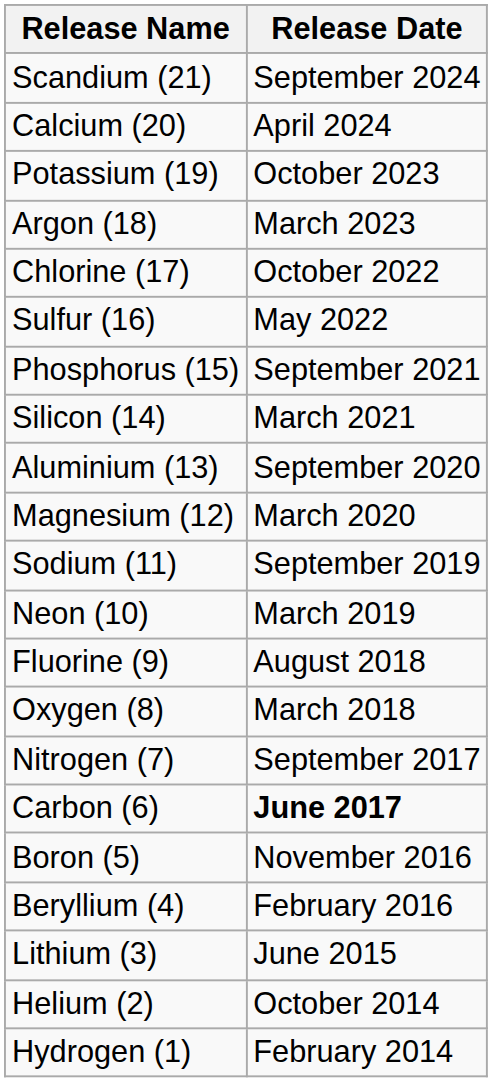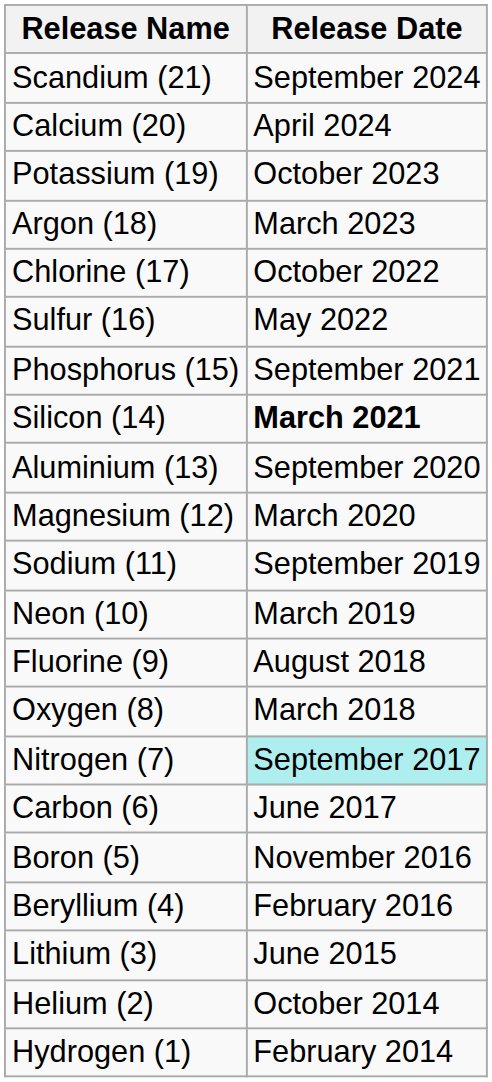(334, 418) normal -> (337, 418) bold
(367, 759) no background -> (367, 759) paleturquoise background
(328, 808) bold -> (325, 808) normal
